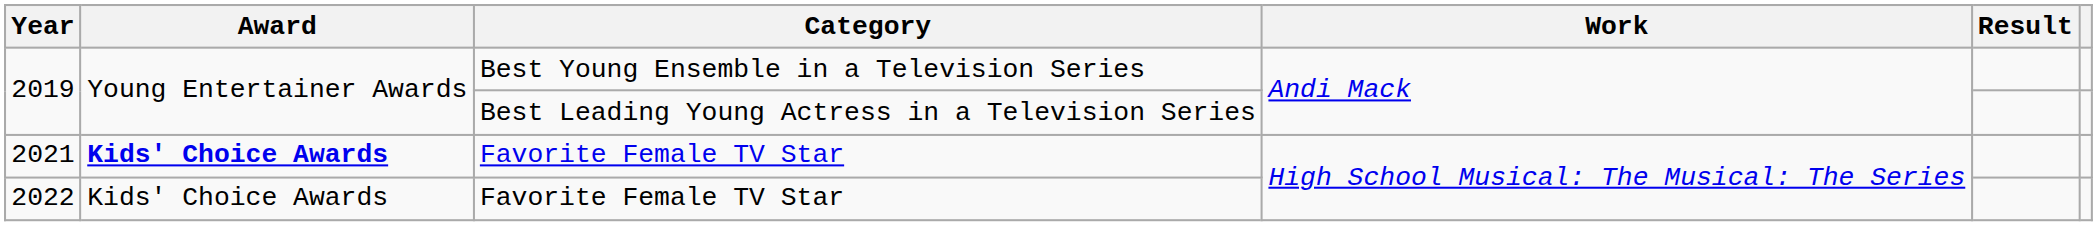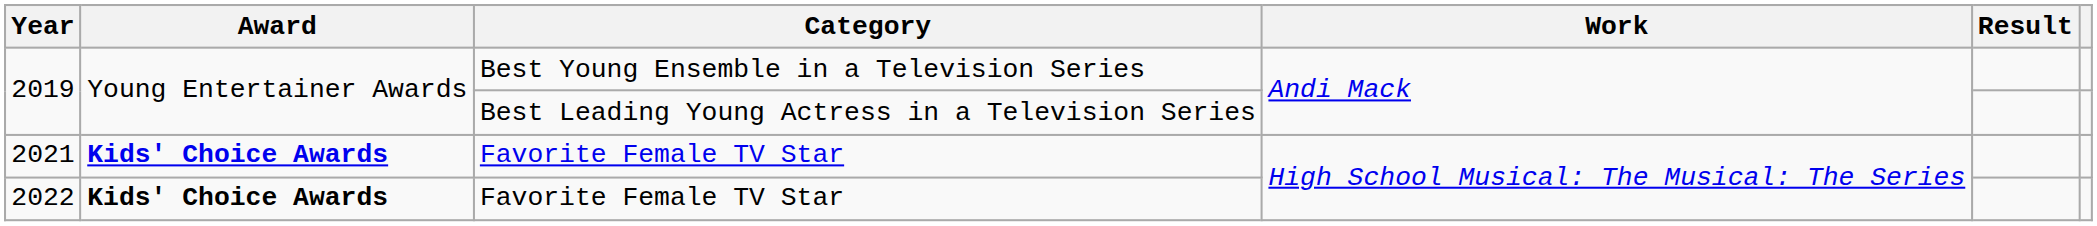(238, 199) normal -> (238, 199) bold
